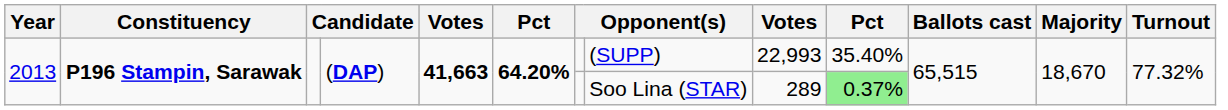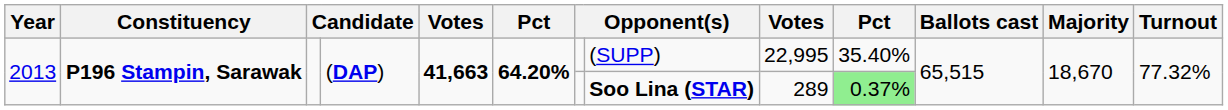(789, 55) 22,993 -> (796, 55) 22,995
(668, 88) normal -> (672, 88) bold
